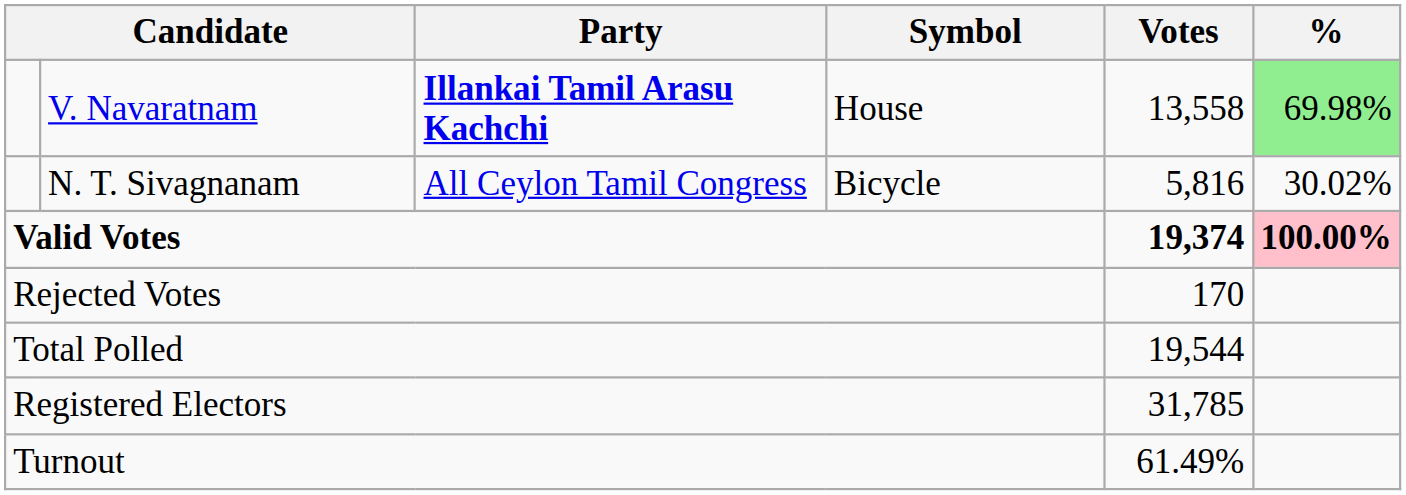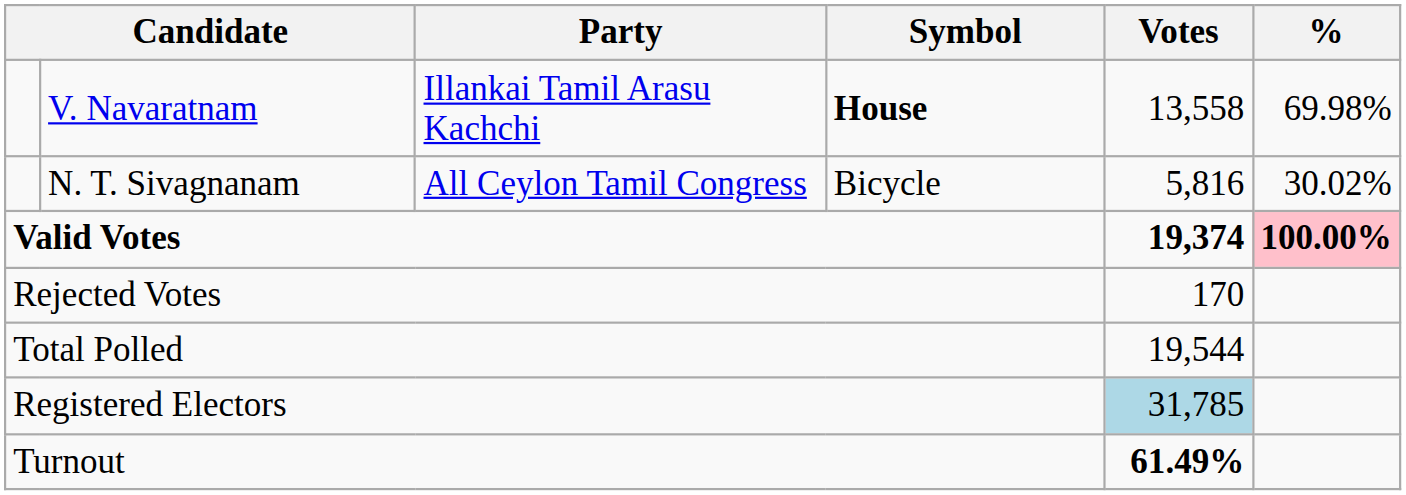(578, 107) bold -> (567, 107) normal
(879, 107) normal -> (881, 107) bold
(1338, 107) lightgreen background -> (1338, 107) no background
(1196, 405) no background -> (1196, 405) lightblue background
(1190, 460) normal -> (1187, 460) bold
